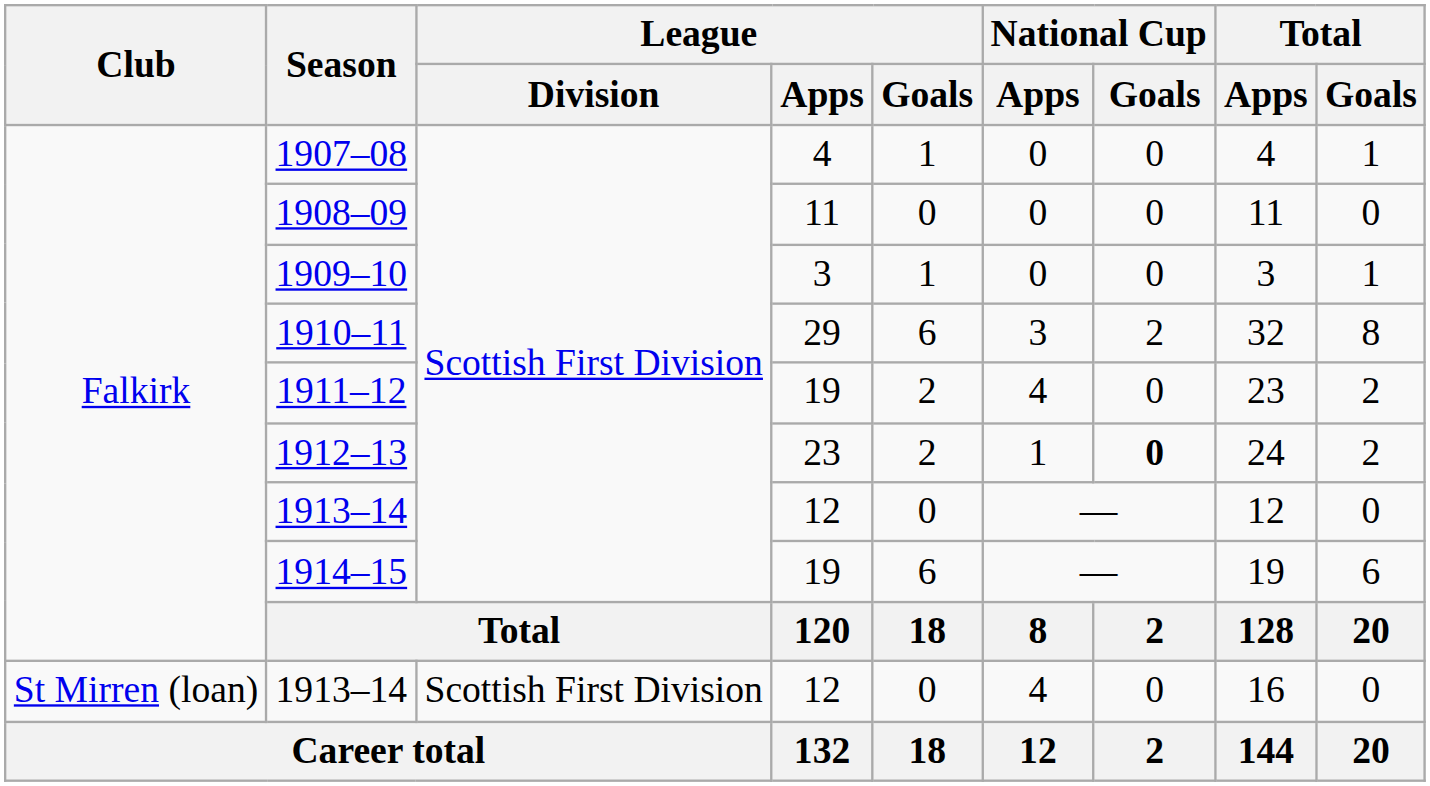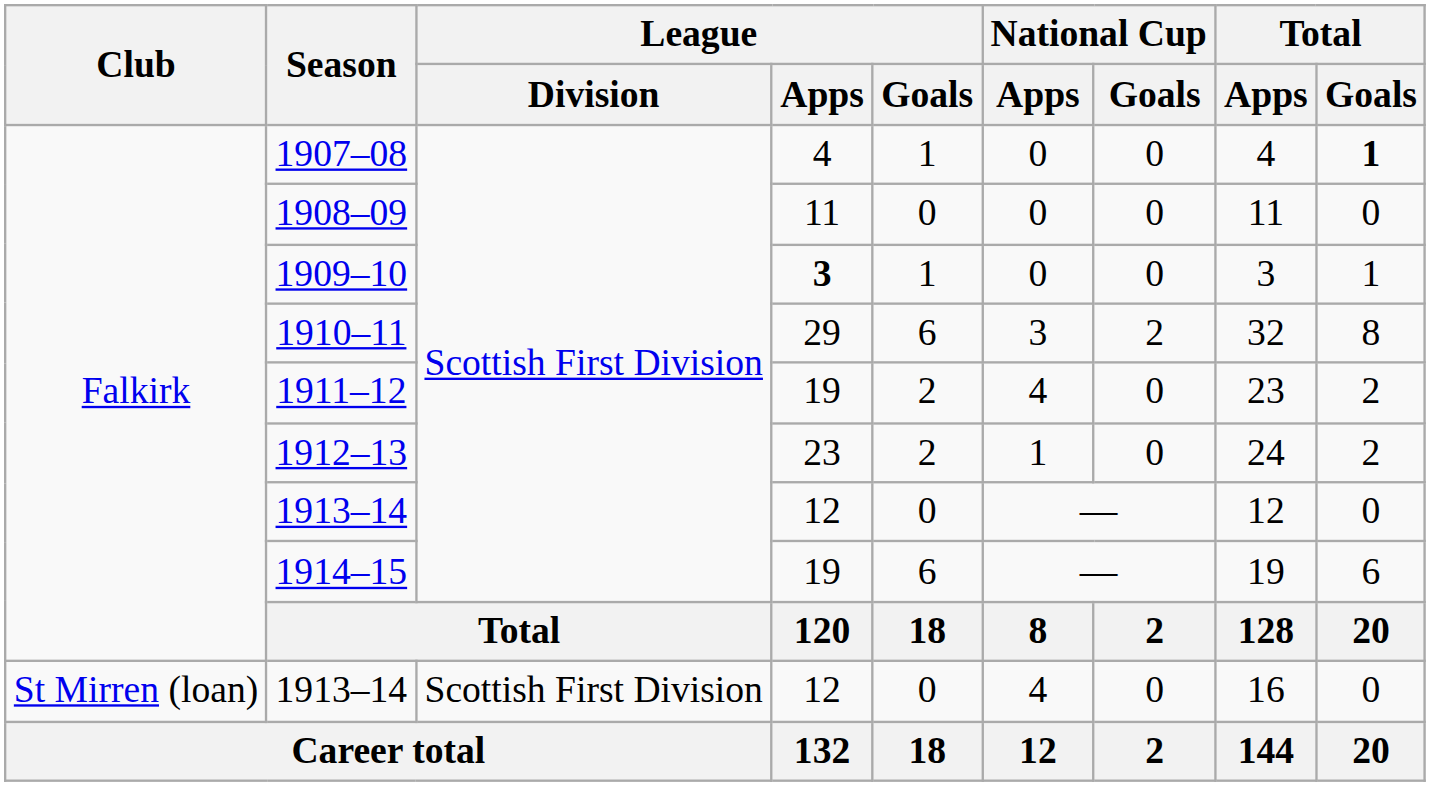(1371, 153) normal -> (1371, 153) bold
(822, 272) normal -> (822, 272) bold
(1155, 451) bold -> (1155, 451) normal
